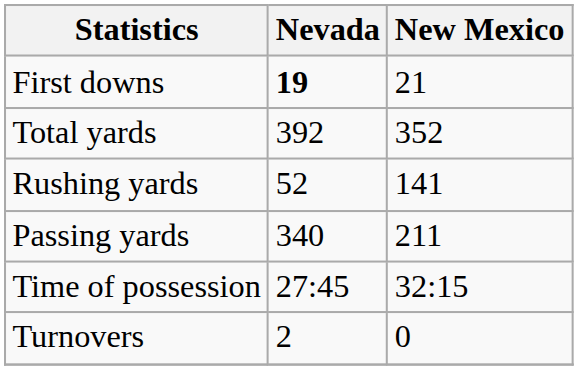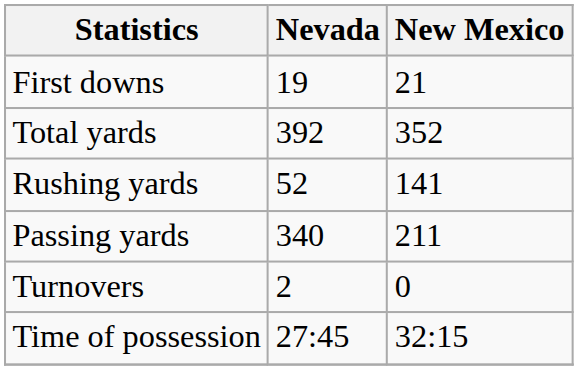(292, 81) bold -> (292, 81) normal
rows swapped: (78, 337) <-> (137, 286)
